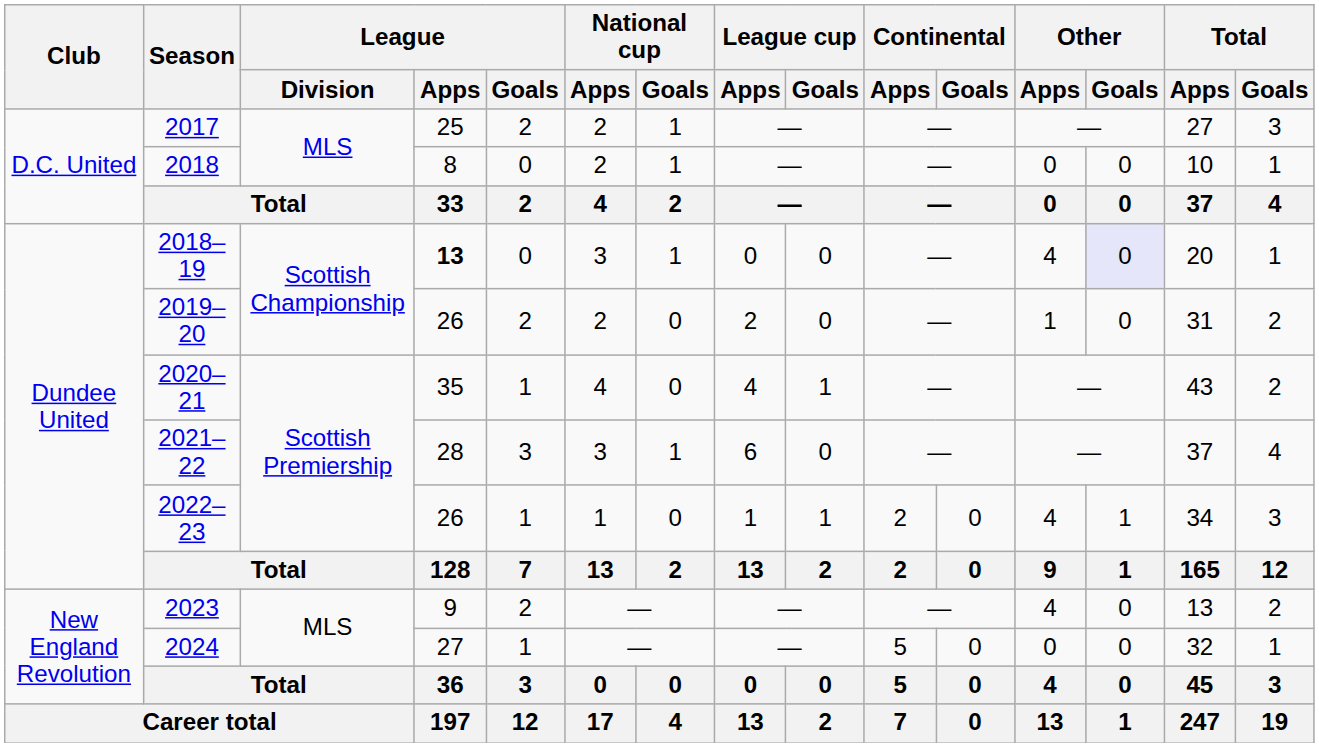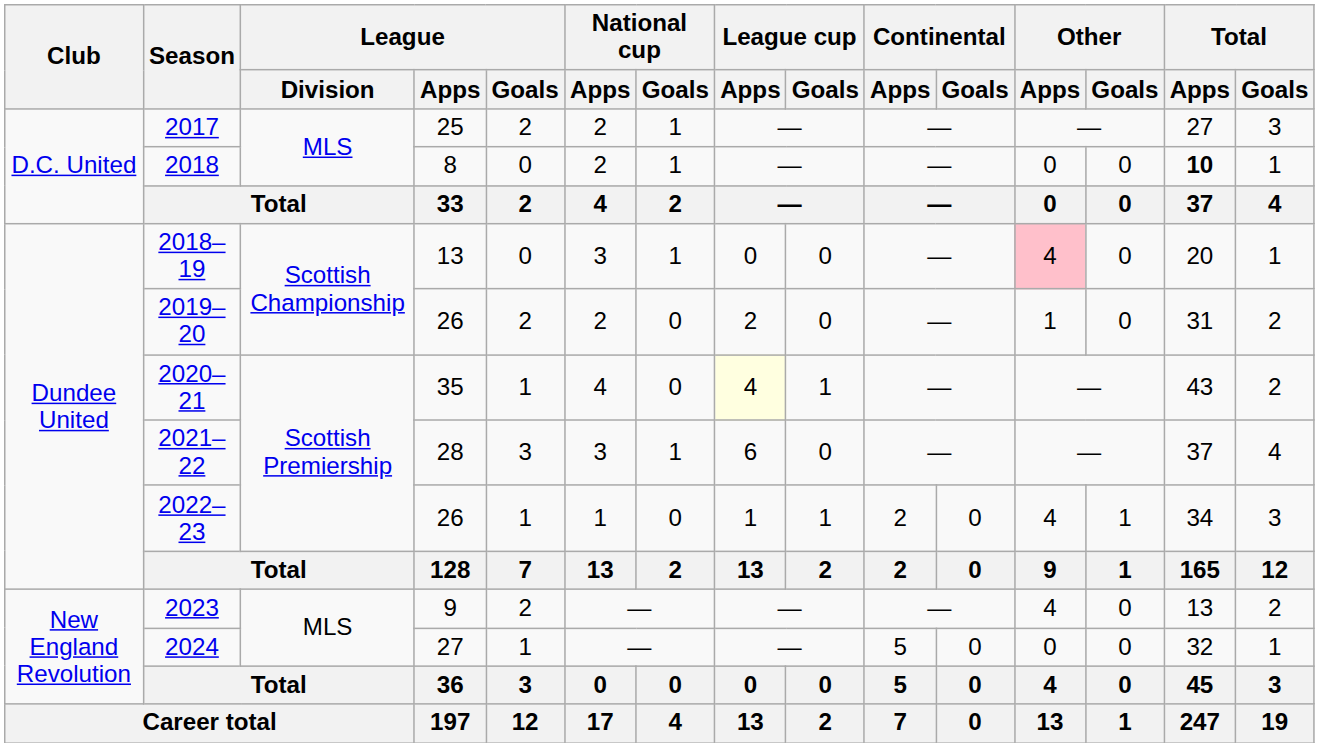(1200, 165) normal -> (1200, 165) bold
(450, 256) bold -> (450, 256) normal
(1050, 256) no background -> (1050, 256) pink background
(1125, 256) lavender background -> (1125, 256) no background
(750, 387) no background -> (750, 387) lightyellow background
